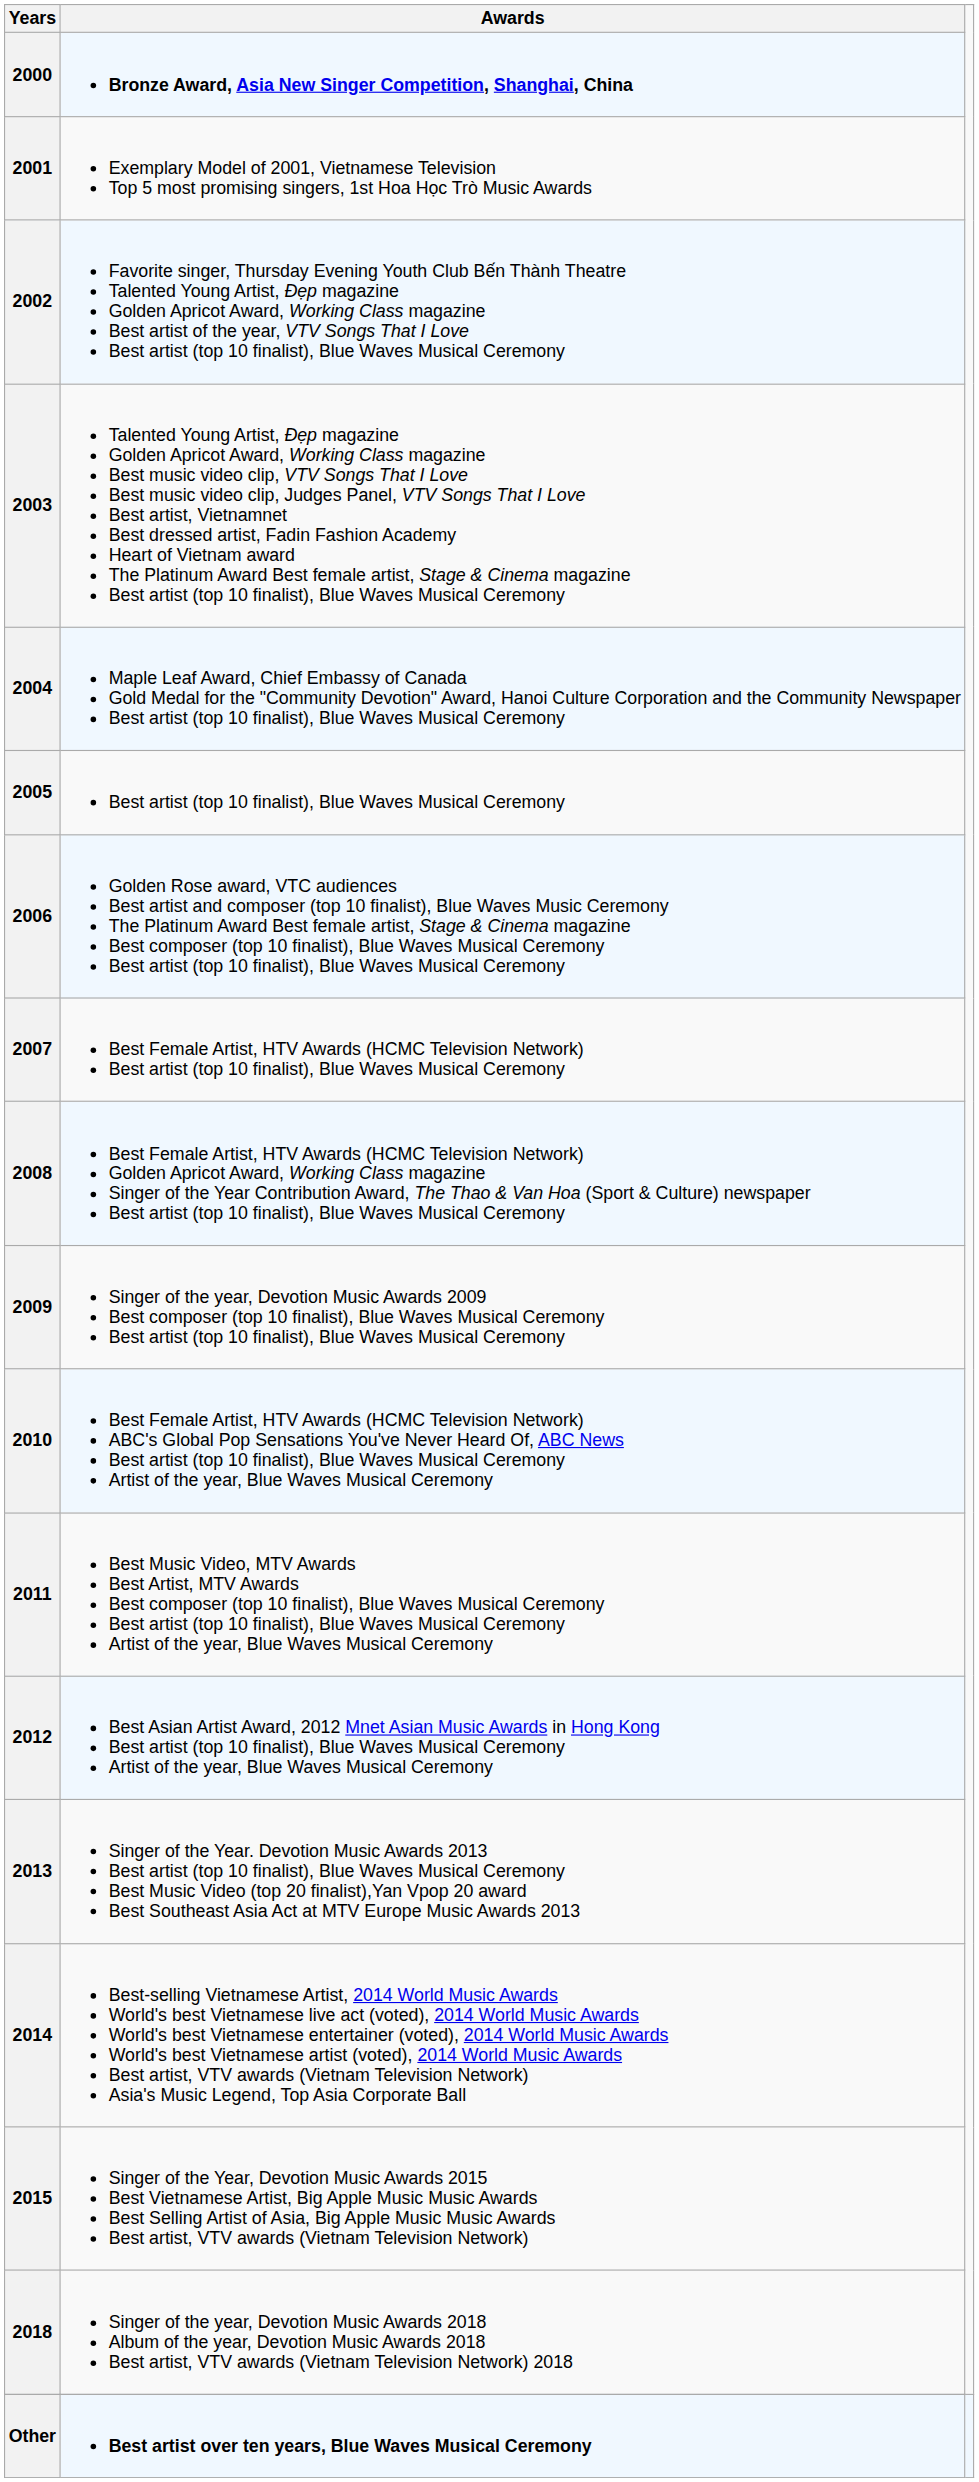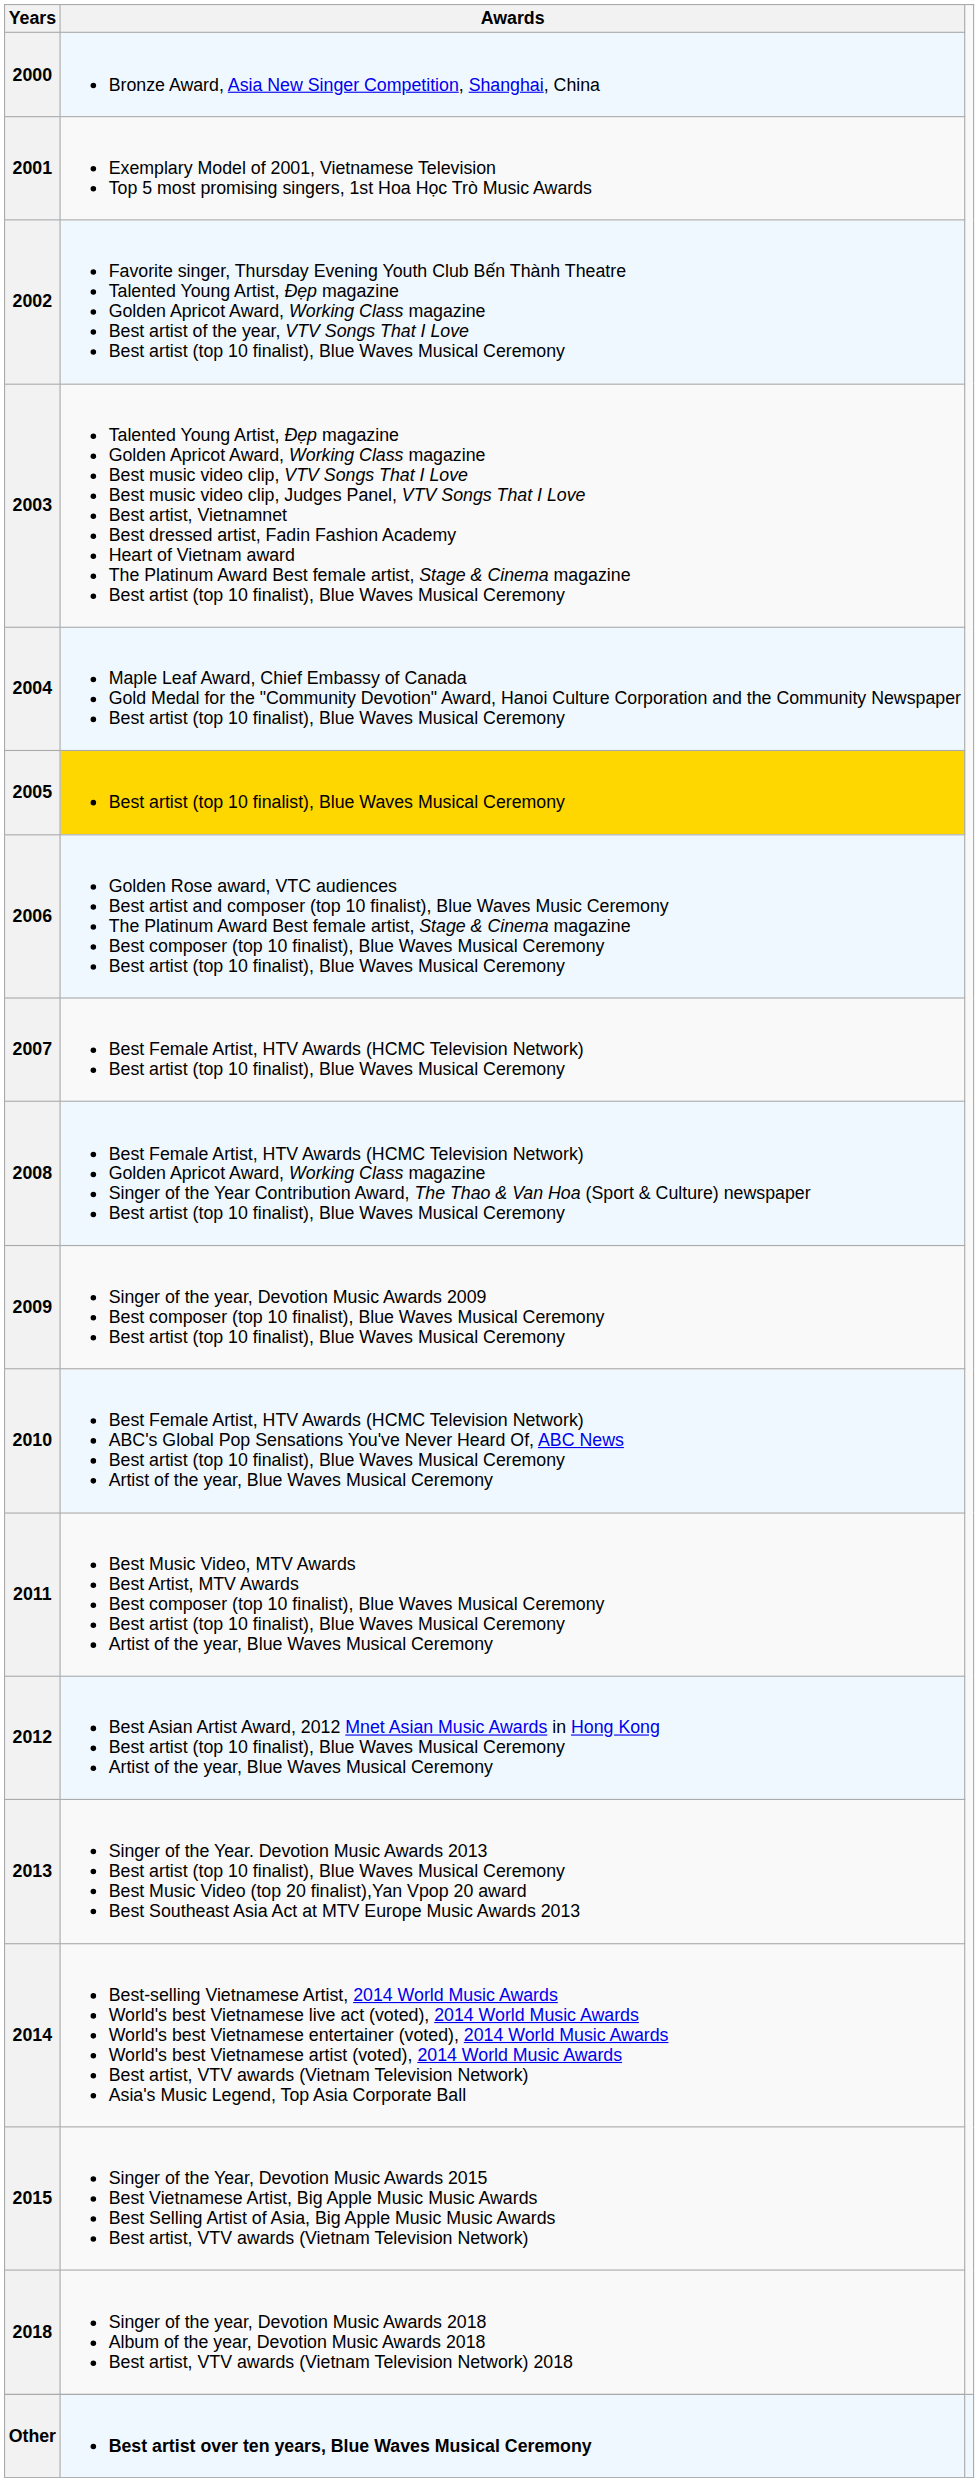(513, 85) bold -> (513, 85) normal
(513, 803) no background -> (513, 803) gold background
